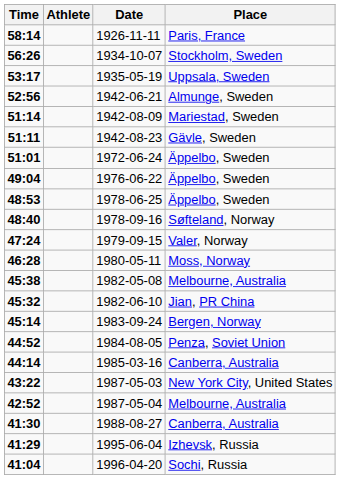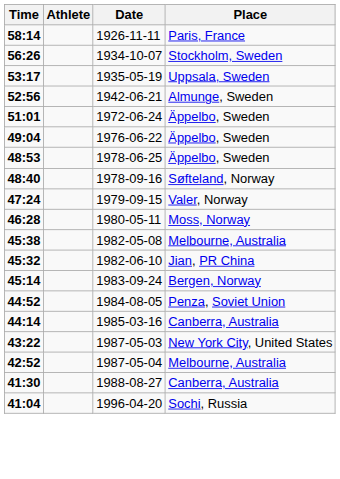- row: (24, 117)
- row: (24, 138)
- row: (24, 444)
